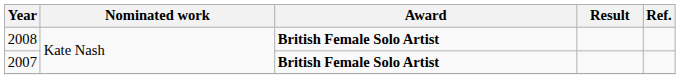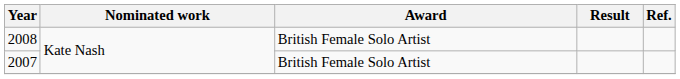(359, 39) bold -> (354, 39) normal
(359, 62) bold -> (354, 62) normal
